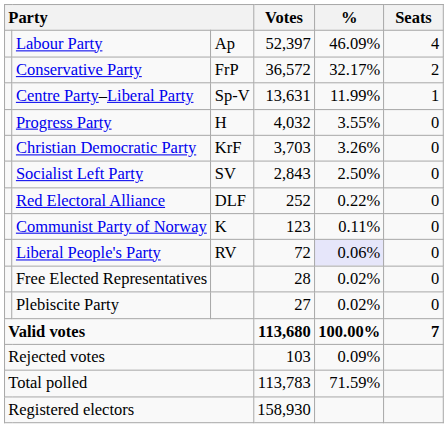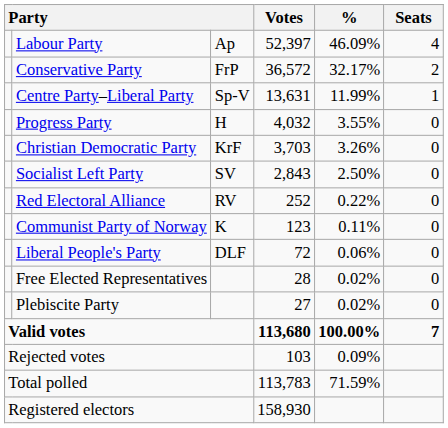(230, 200) DLF -> (226, 200) RV
(226, 252) RV -> (230, 252) DLF
(359, 252) lavender background -> (359, 252) no background
